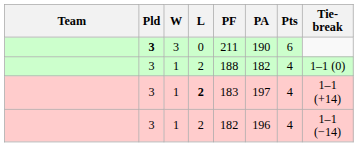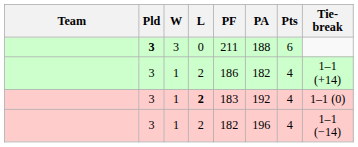(261, 47) 190 -> (261, 47) 188
(229, 66) 188 -> (229, 73) 186
(328, 66) 1–1 (0) -> (328, 73) 1–1 (+14)
(261, 92) 197 -> (261, 99) 192
(328, 92) 1–1 (+14) -> (328, 99) 1–1 (0)
